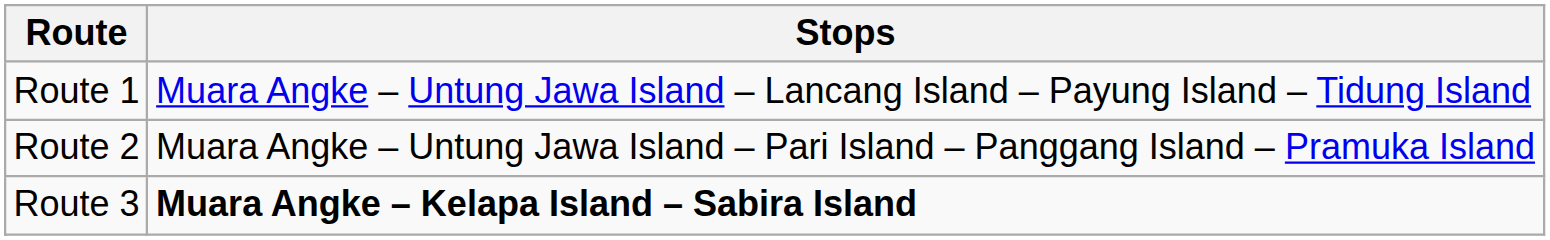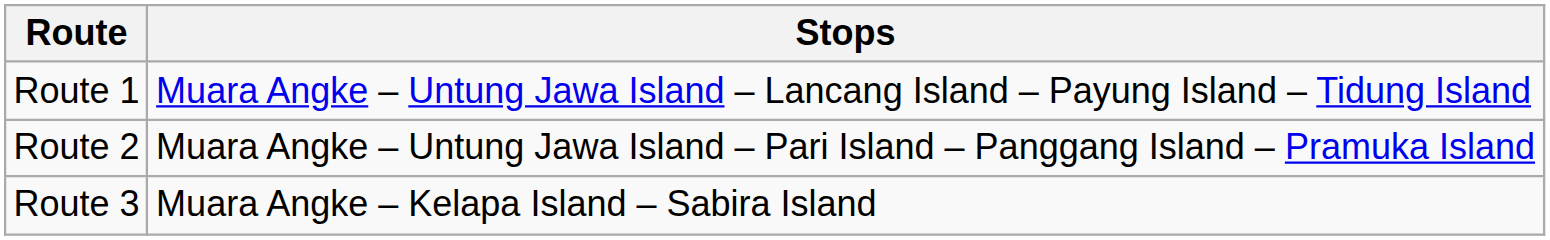(537, 204) bold -> (516, 204) normal
